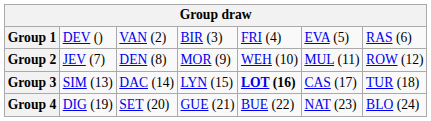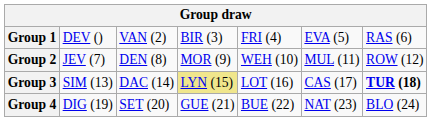(207, 82) no background -> (207, 82) khaki background
(268, 82) bold -> (267, 82) normal
(393, 82) normal -> (393, 82) bold
